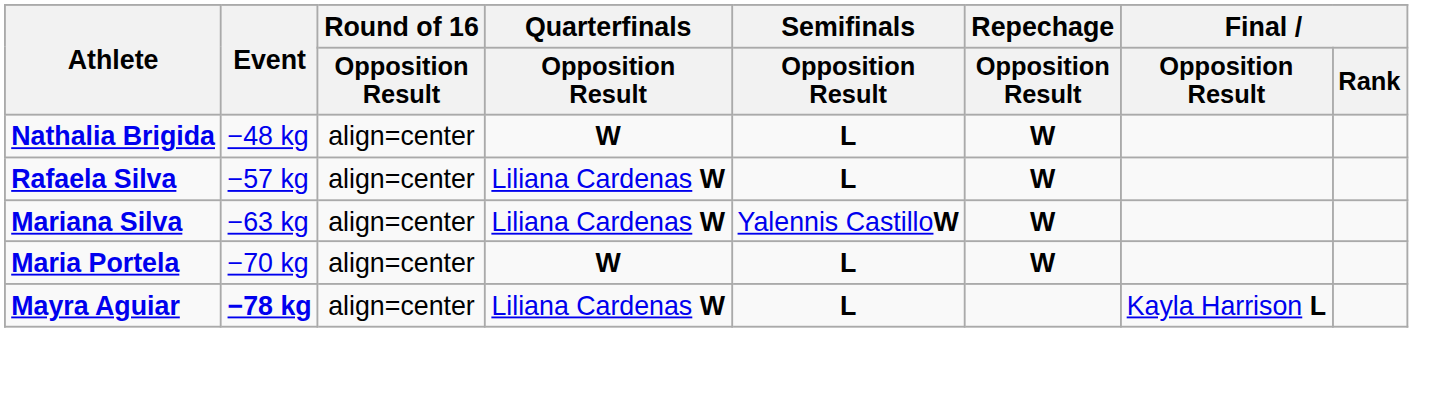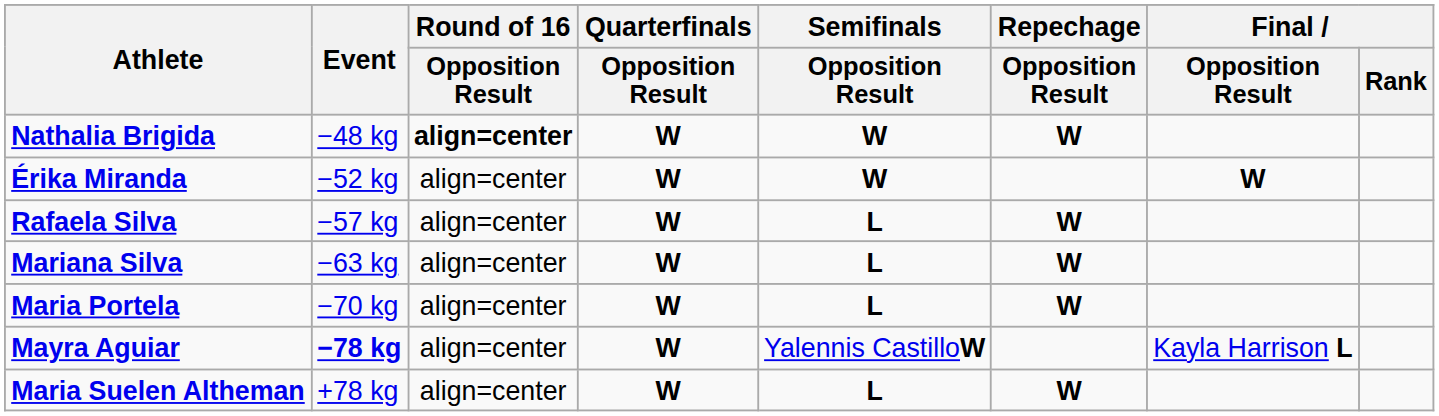(401, 137) normal -> (493, 137) bold
(848, 137) L -> (875, 137) W
+ row: (99, 179)
(608, 179) Liliana Cardenas W -> (668, 221) W
(608, 221) Liliana Cardenas W -> (668, 264) W
(848, 221) Yalennis CastilloW -> (875, 264) L
(608, 306) Liliana Cardenas W -> (668, 348) W
(848, 306) L -> (875, 348) Yalennis CastilloW
+ row: (158, 391)
